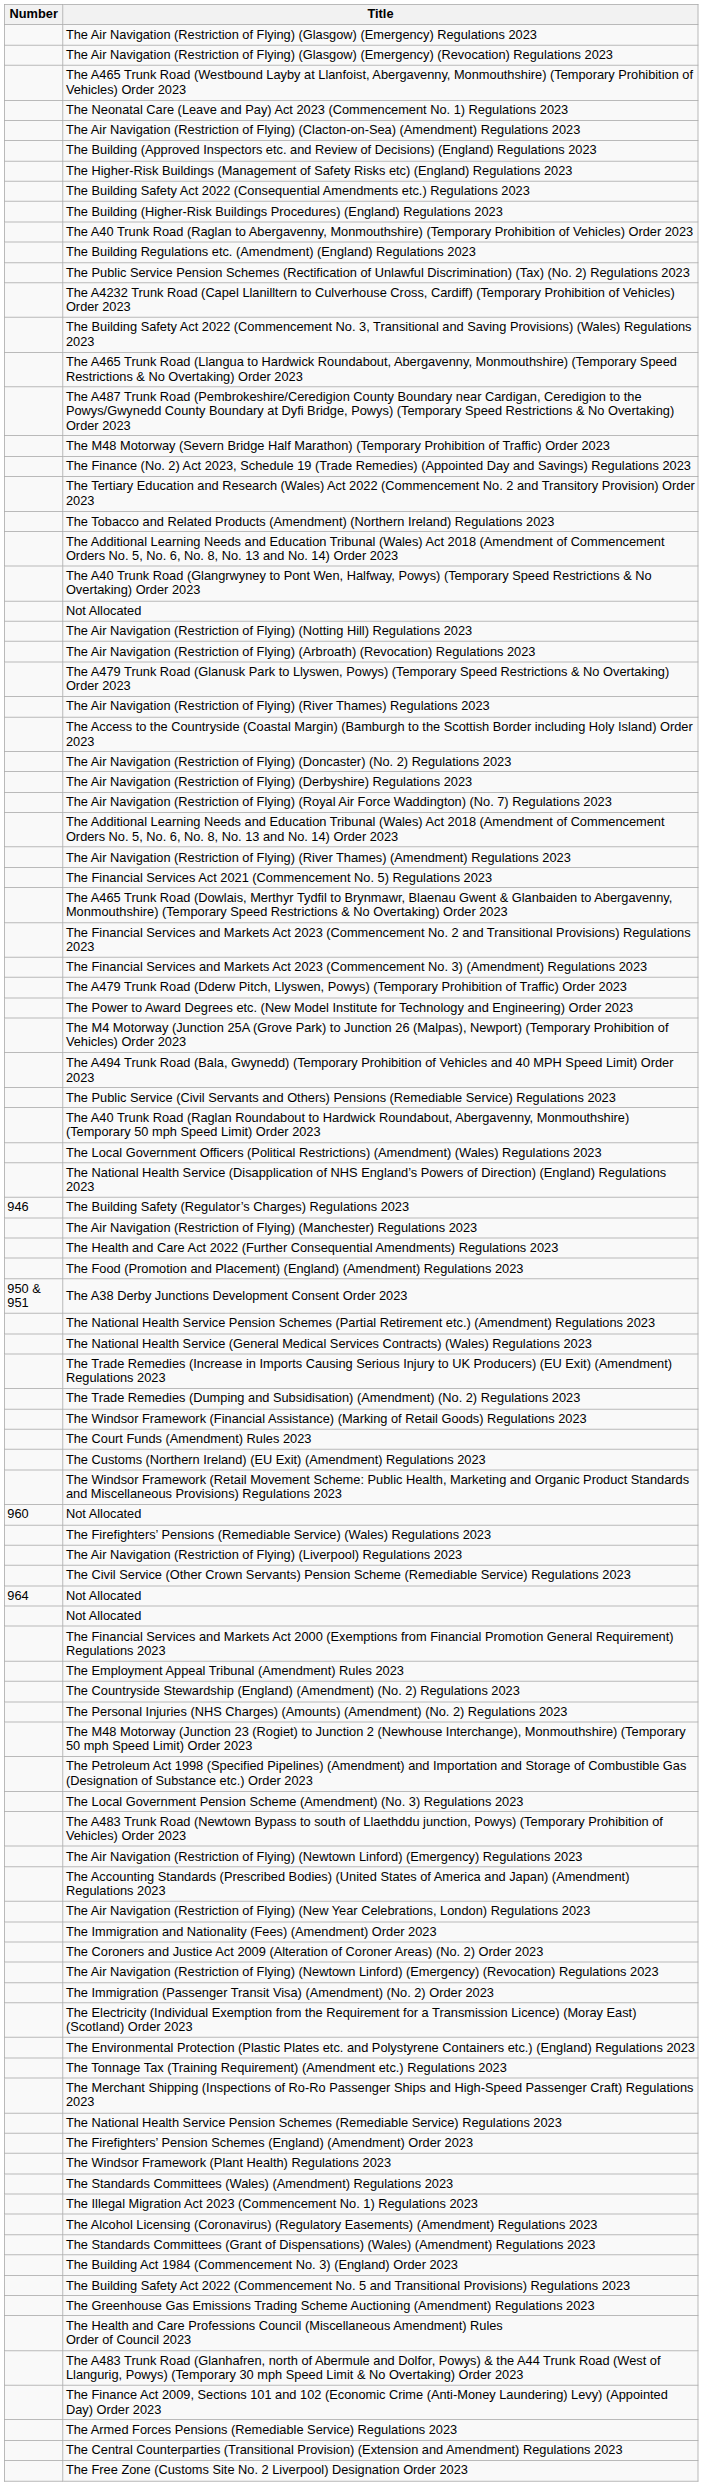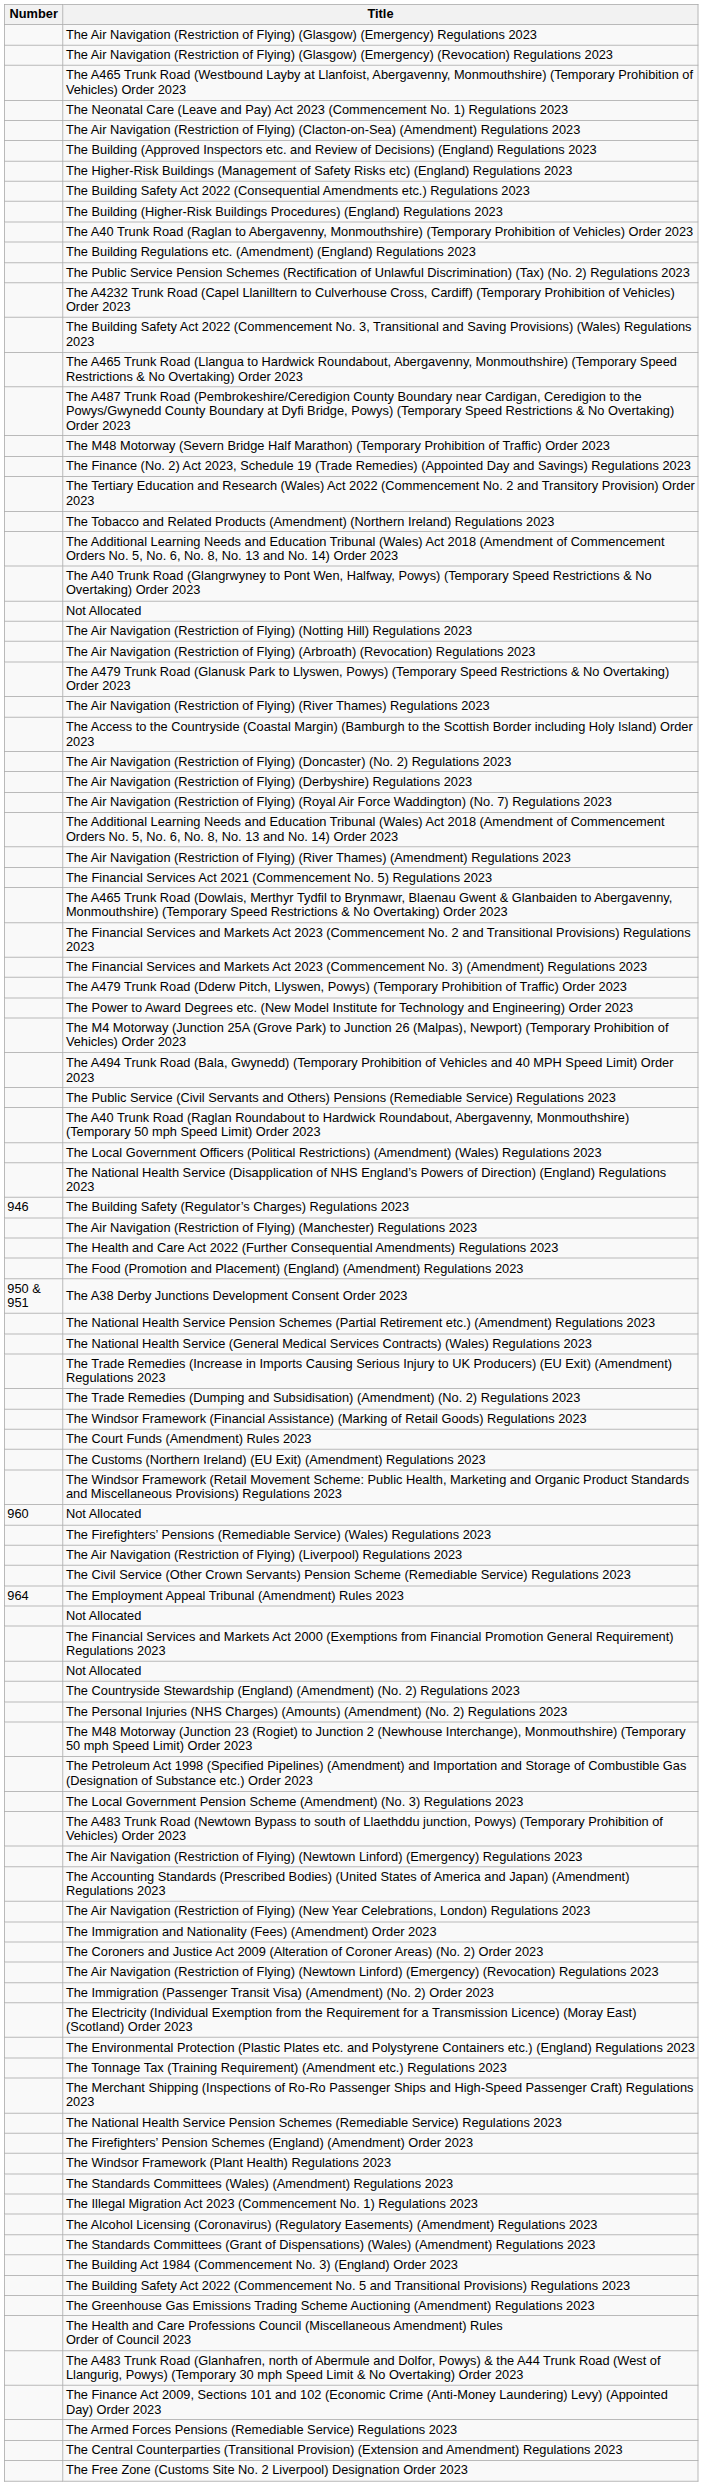(104, 1595) Not Allocated -> (235, 1595) The Employment Appeal Tribunal (Amendment) Rules 2023
(235, 1671) The Employment Appeal Tribunal (Amendment) Rules 2023 -> (104, 1671) Not Allocated
